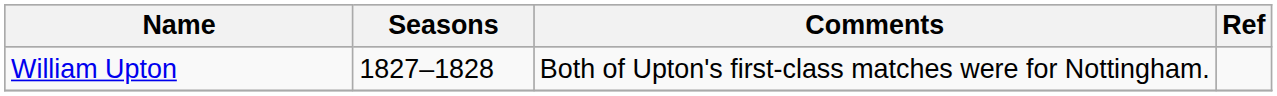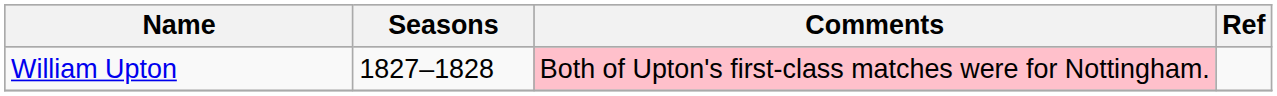(875, 68) no background -> (875, 68) pink background
